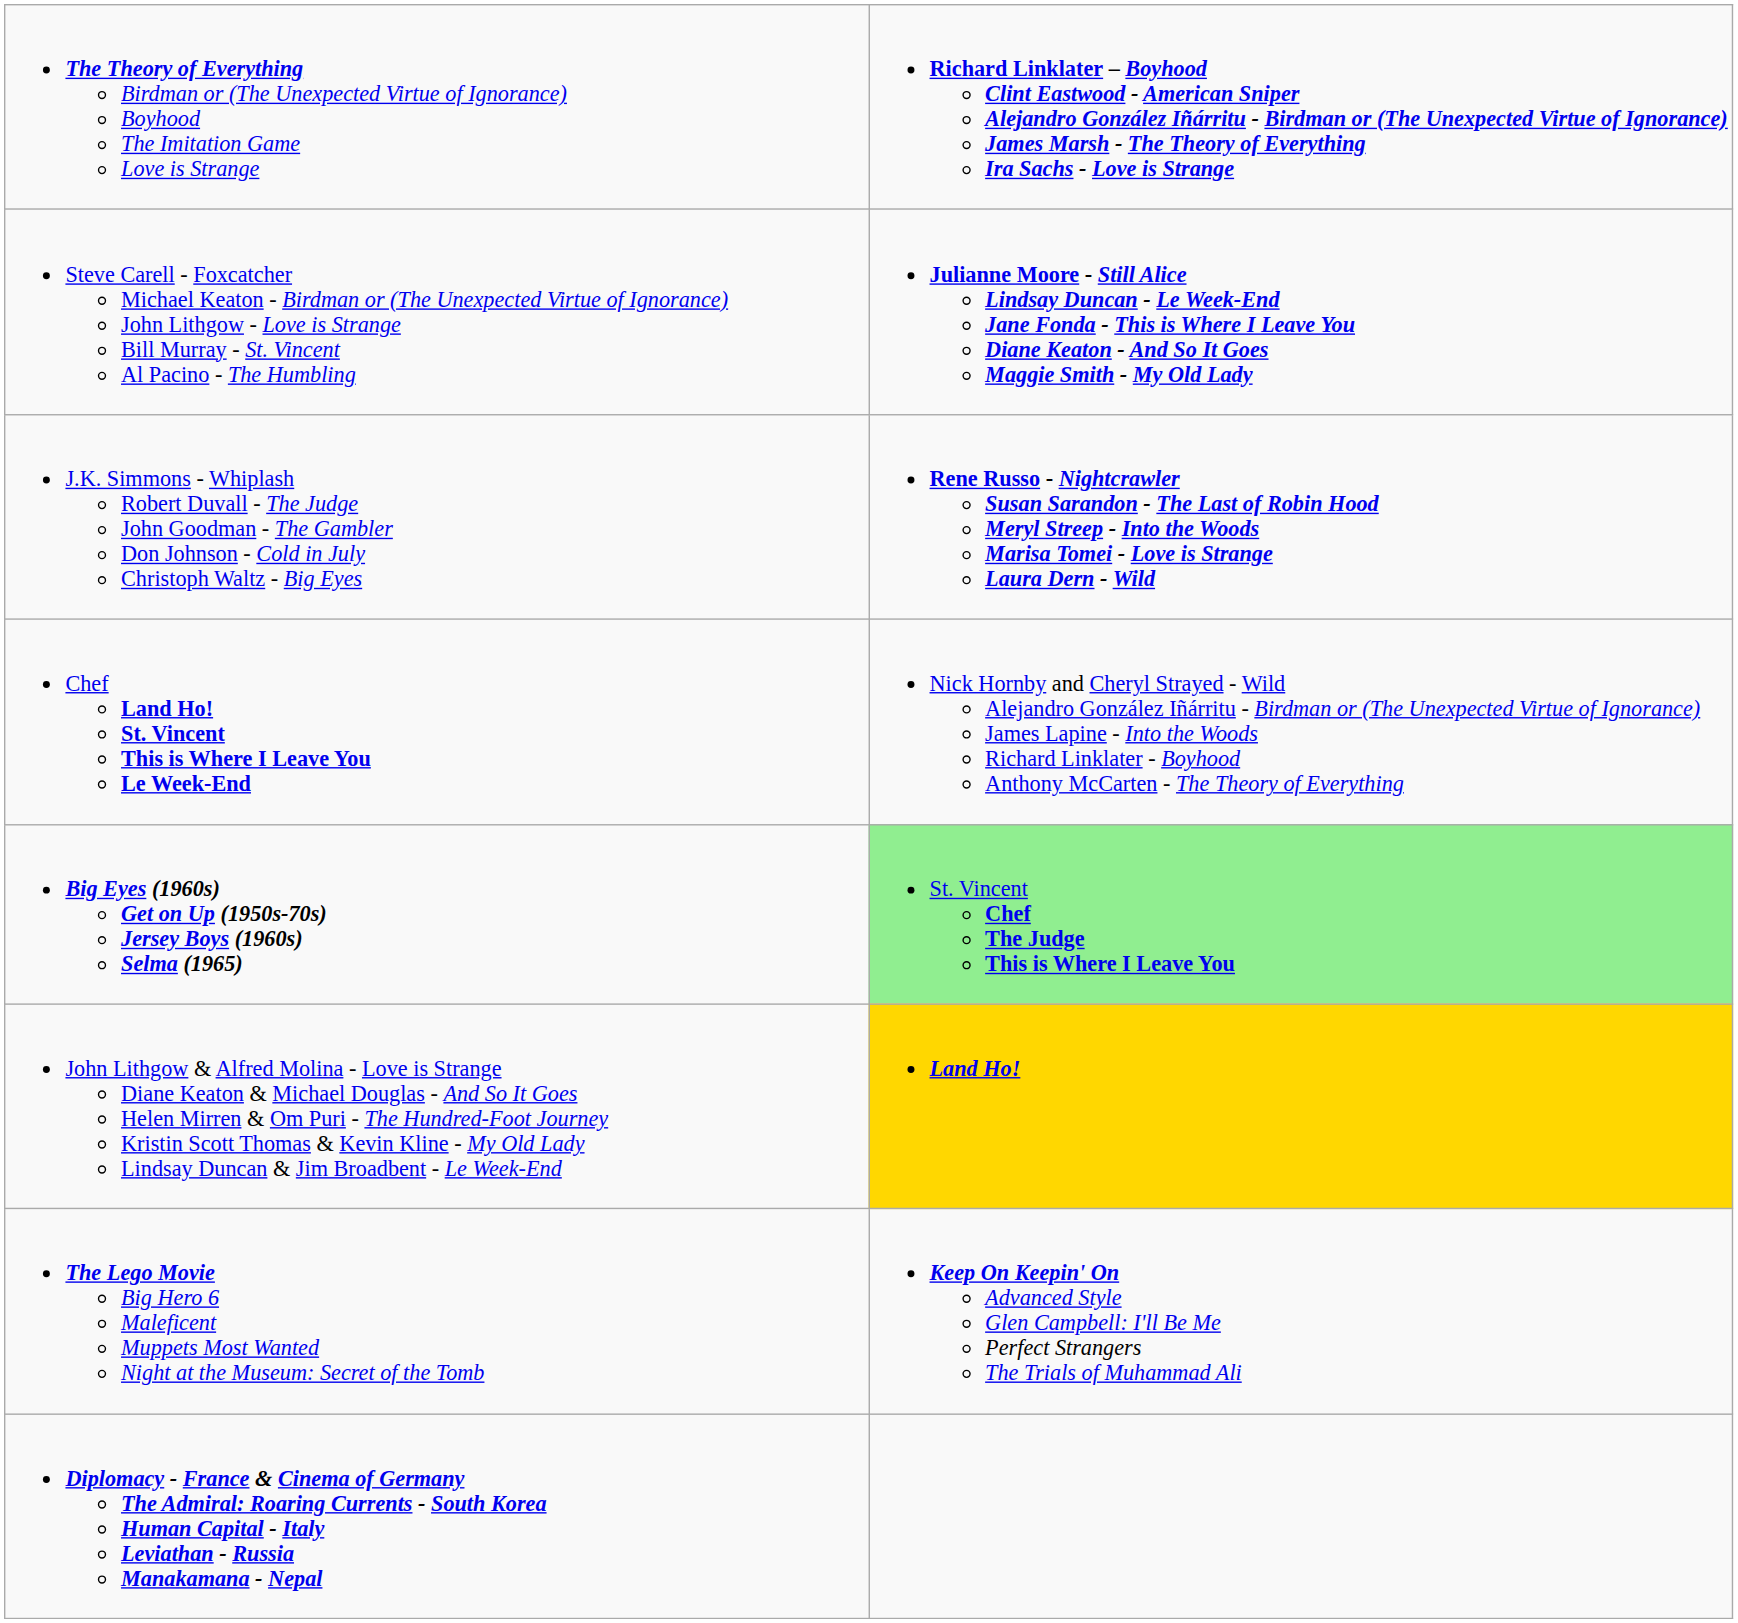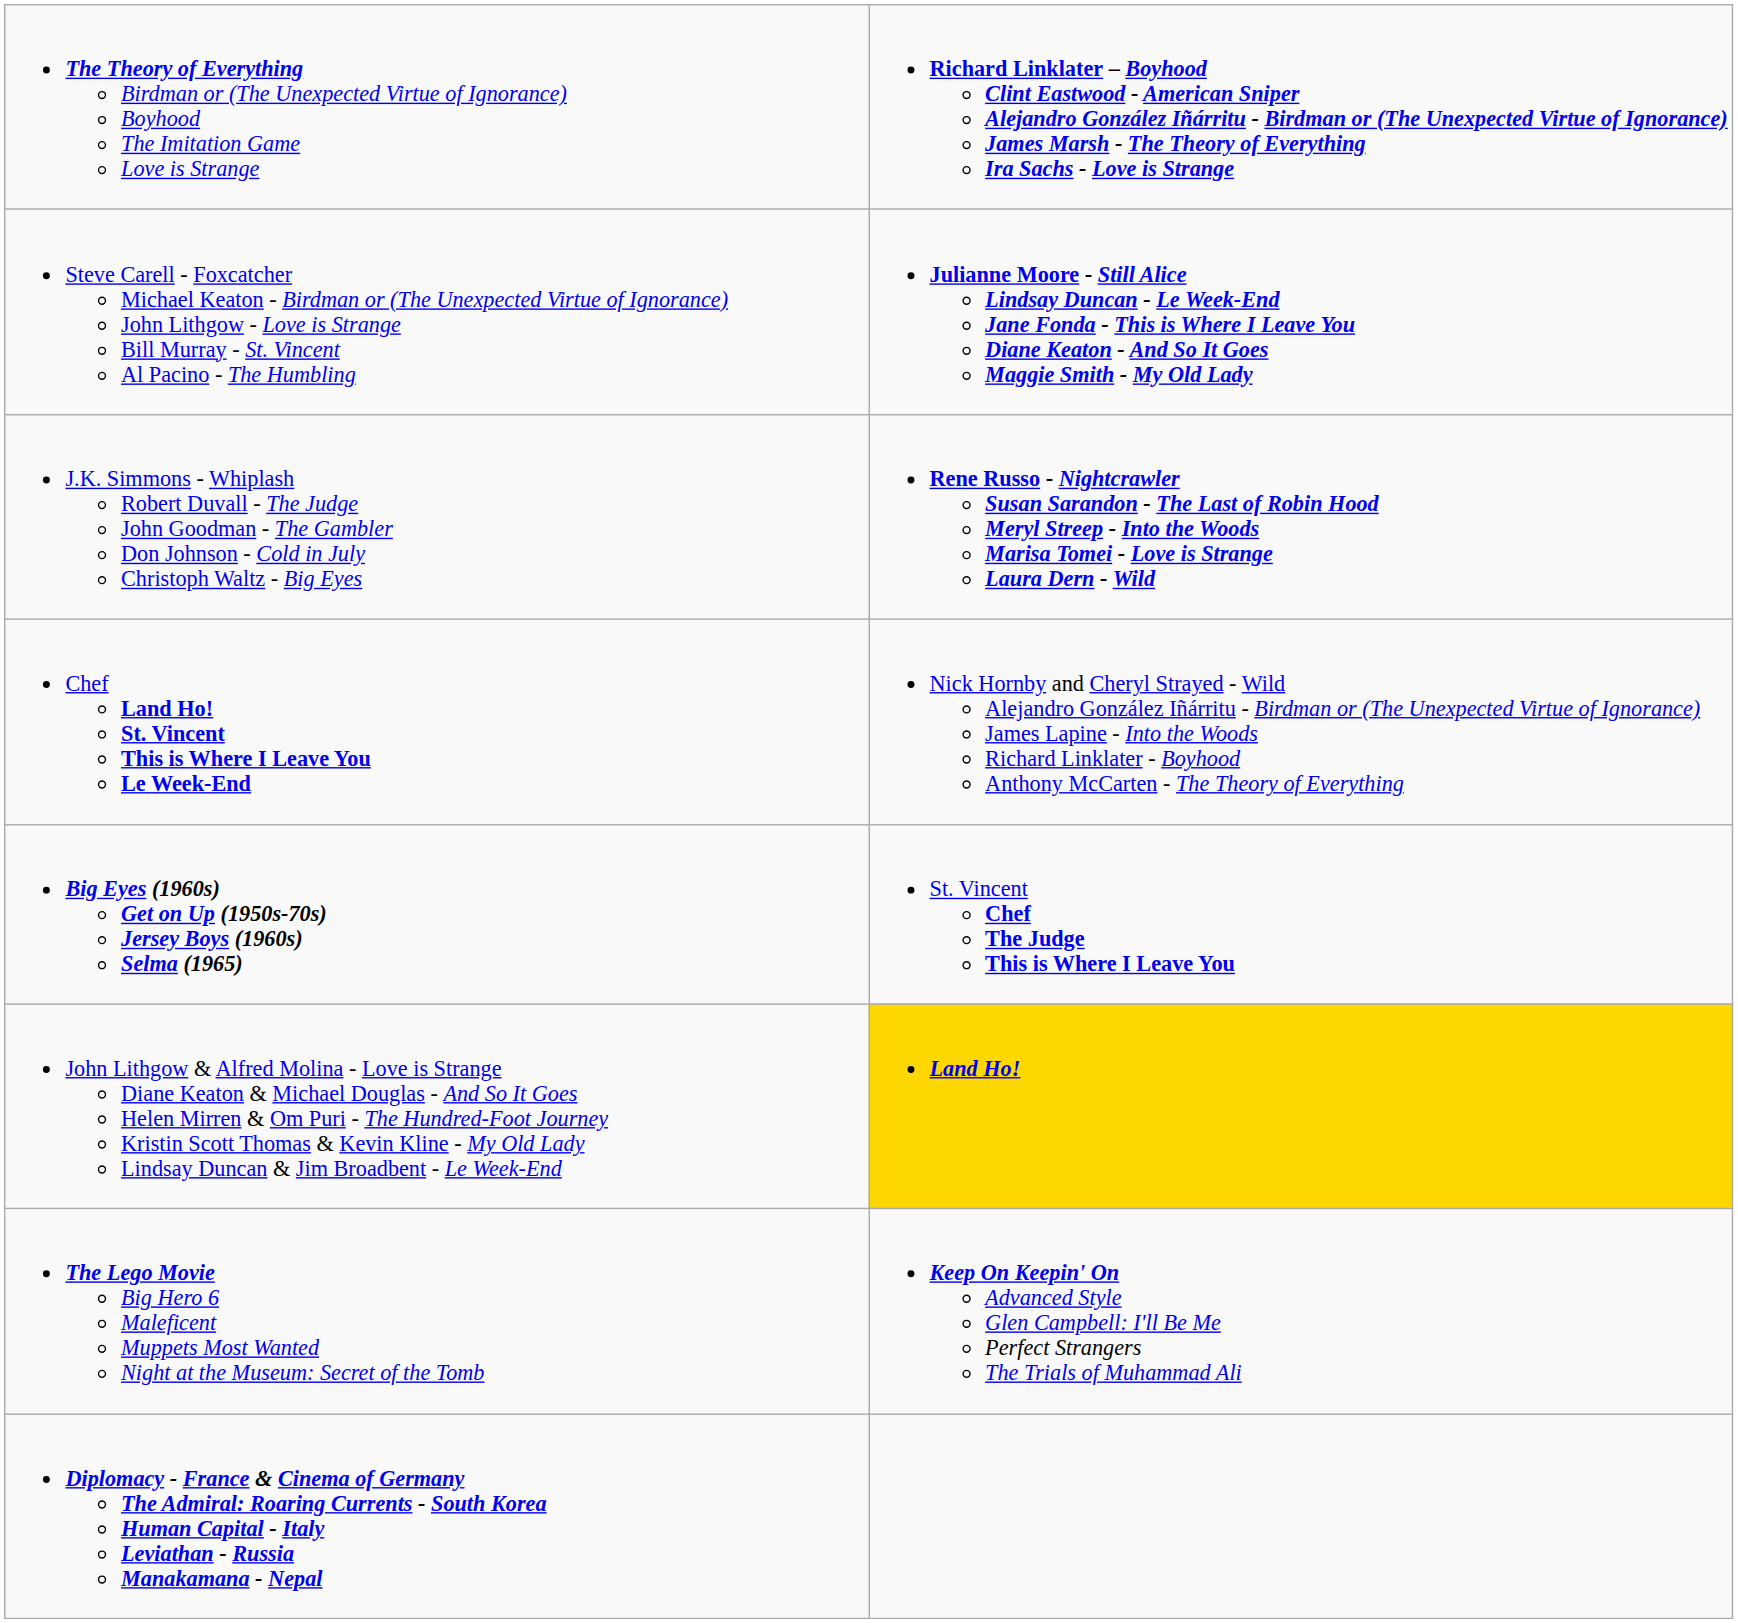(1301, 927) lightgreen background -> (1301, 927) no background
